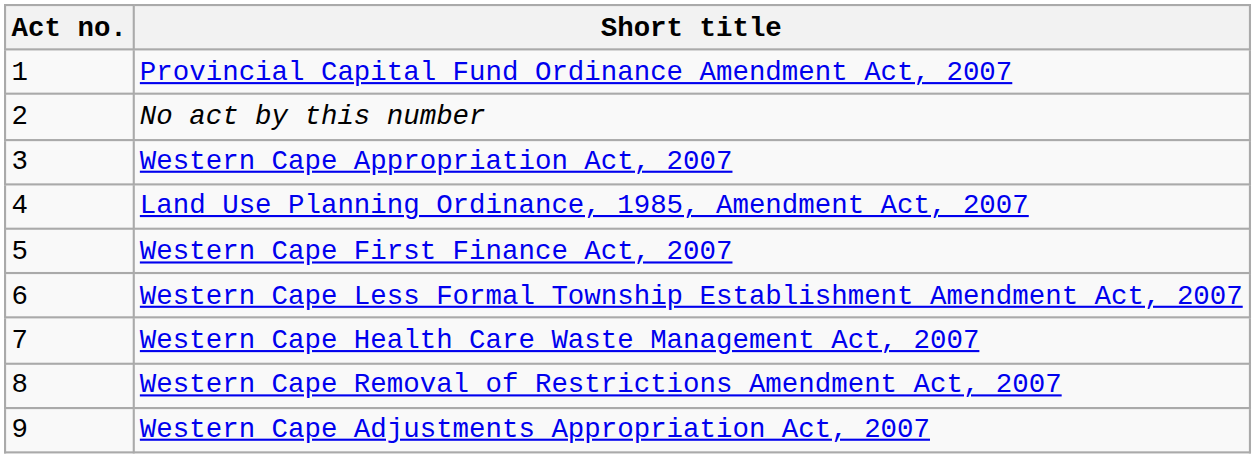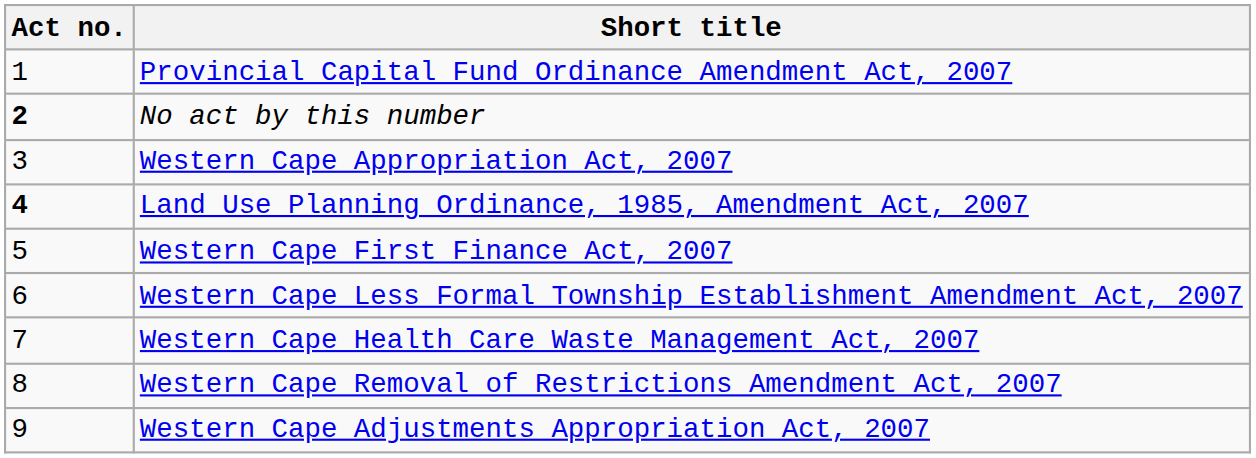(20, 117) normal -> (20, 117) bold
(20, 206) normal -> (20, 206) bold
